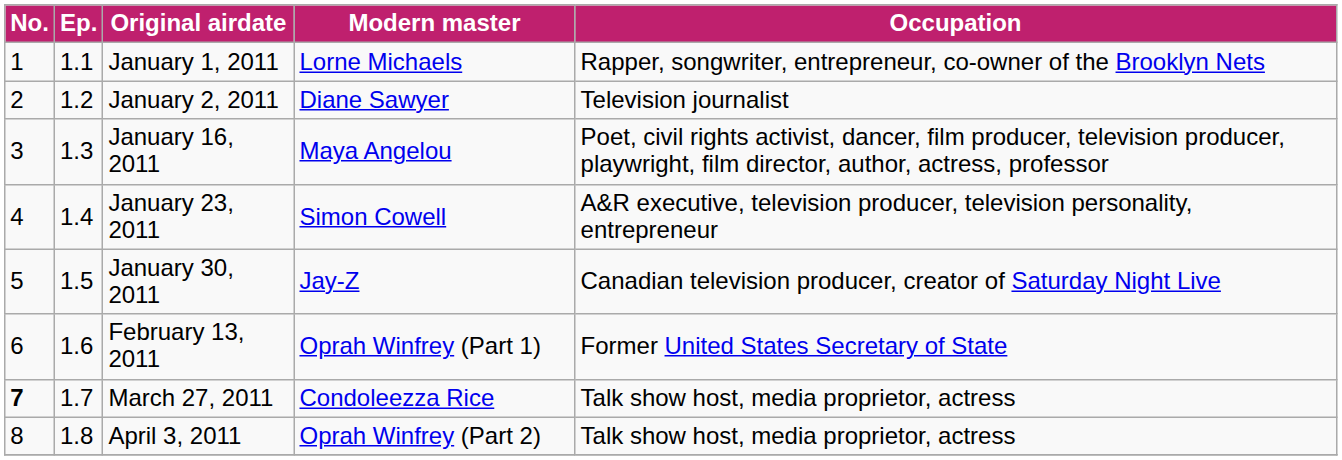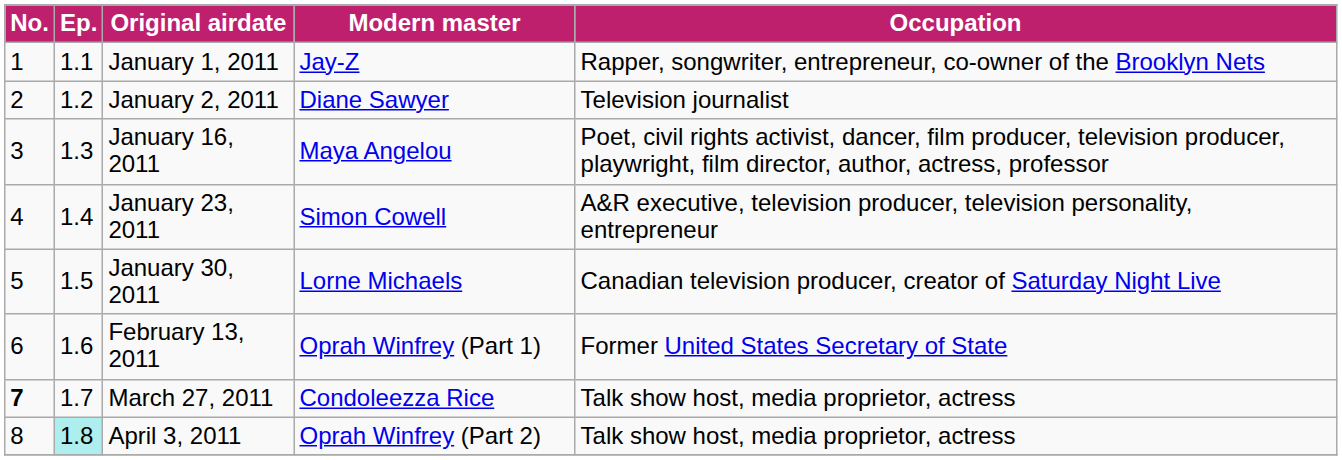(381, 61) Lorne Michaels -> (329, 61) Jay-Z
(329, 281) Jay-Z -> (381, 281) Lorne Michaels
(77, 436) no background -> (77, 436) paleturquoise background
